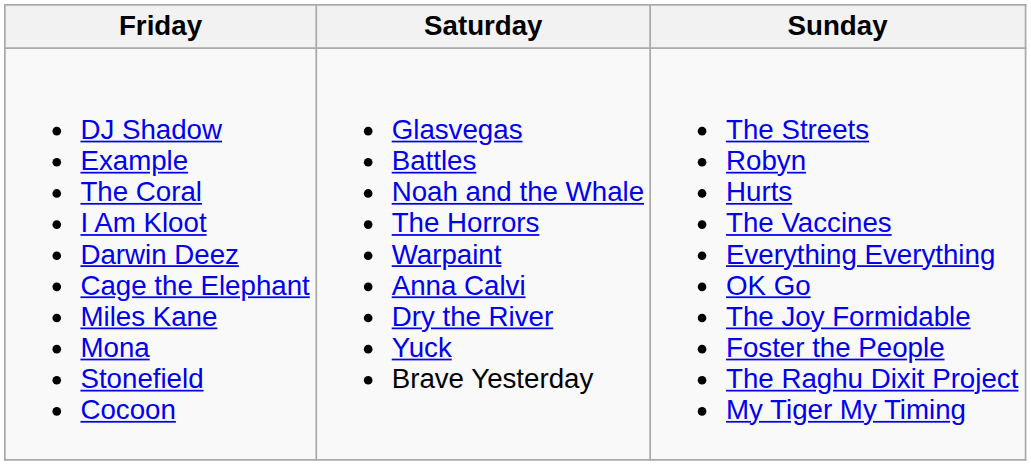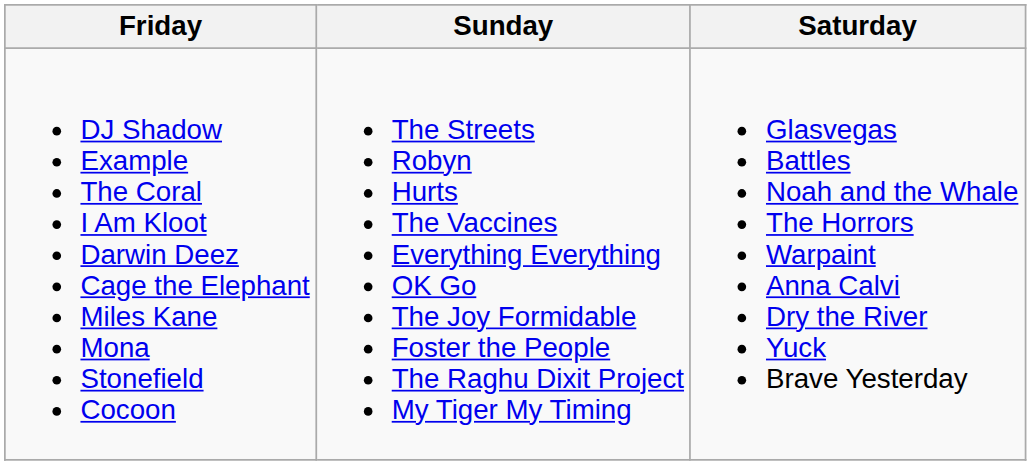columns swapped: (483, 26) <-> (838, 26)
